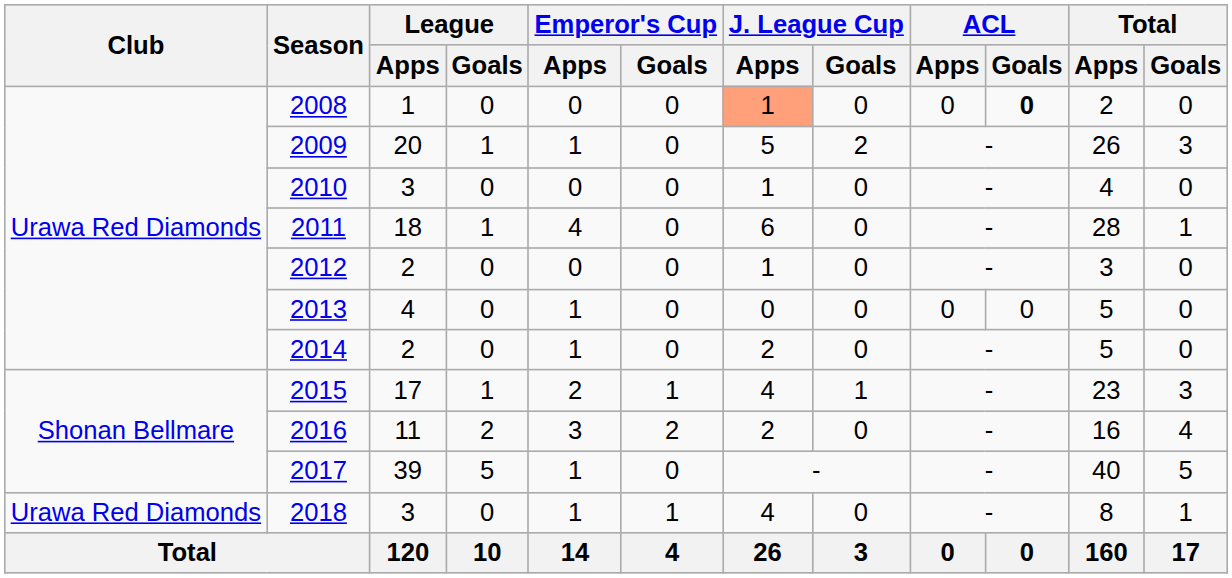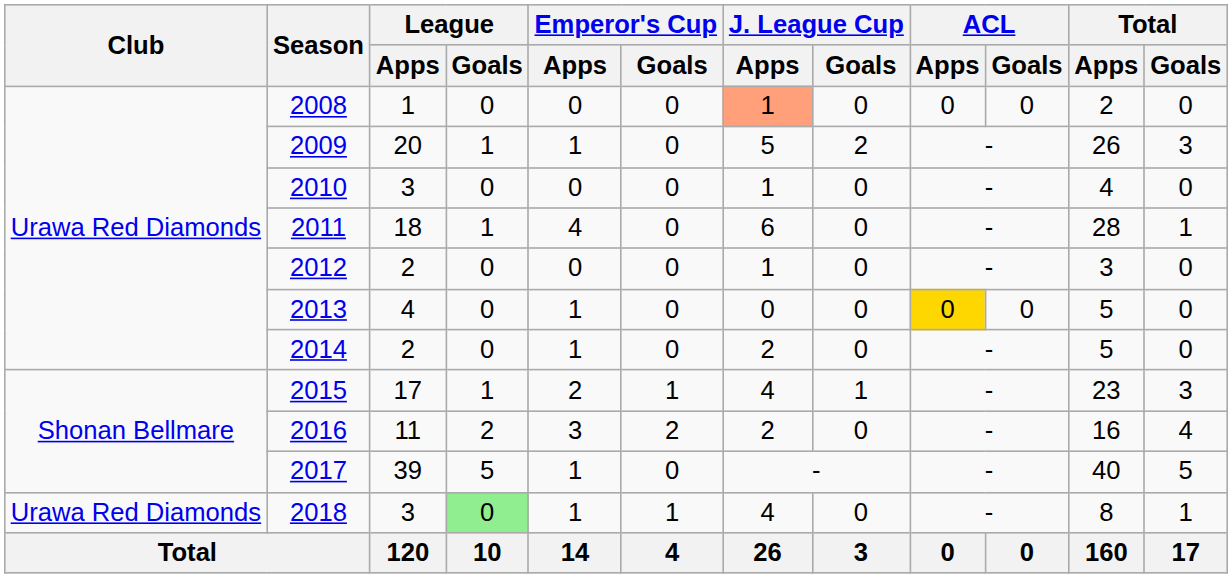(1027, 106) bold -> (1027, 106) normal
(948, 308) no background -> (948, 308) gold background
(487, 512) no background -> (487, 512) lightgreen background
